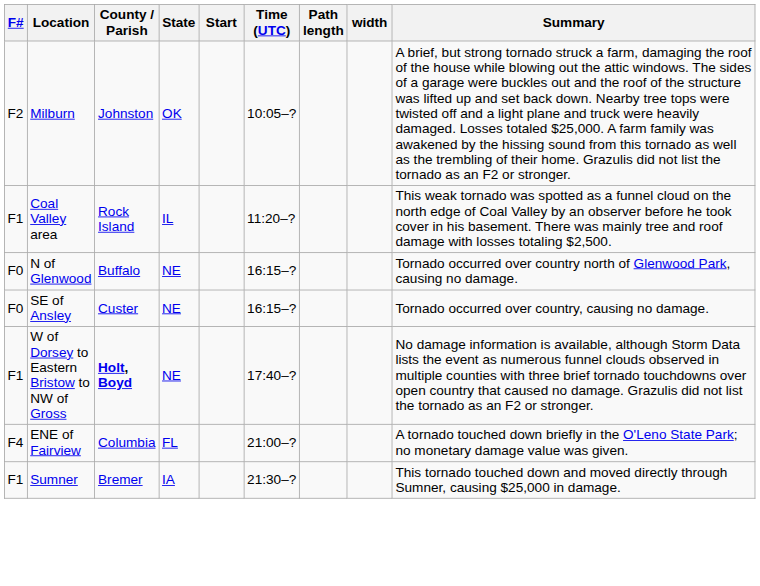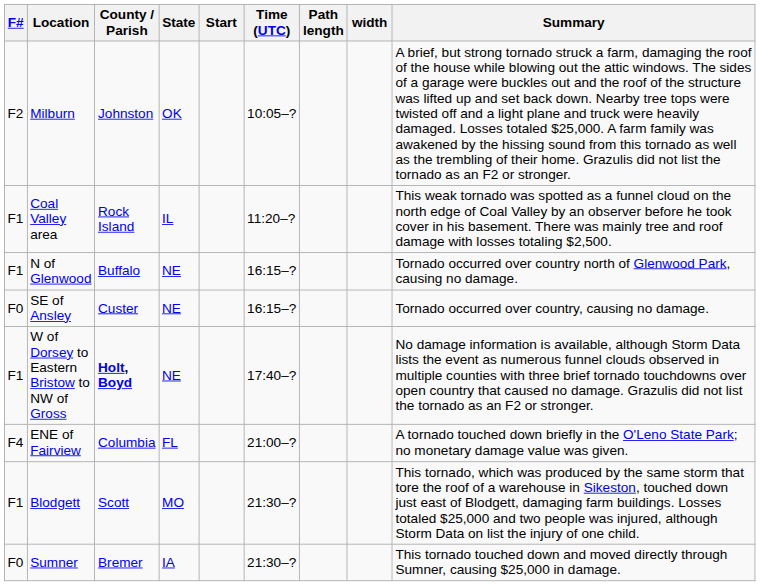(15, 271) F0 -> (15, 271) F1
+ row: (55, 502)
(15, 479) F1 -> (15, 562) F0
